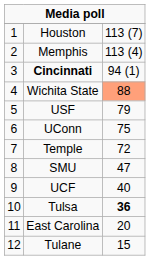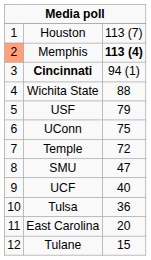(14, 52) no background -> (14, 52) lightsalmon background
(124, 52) normal -> (124, 52) bold
(124, 91) lightsalmon background -> (124, 91) no background
(124, 206) bold -> (124, 206) normal
